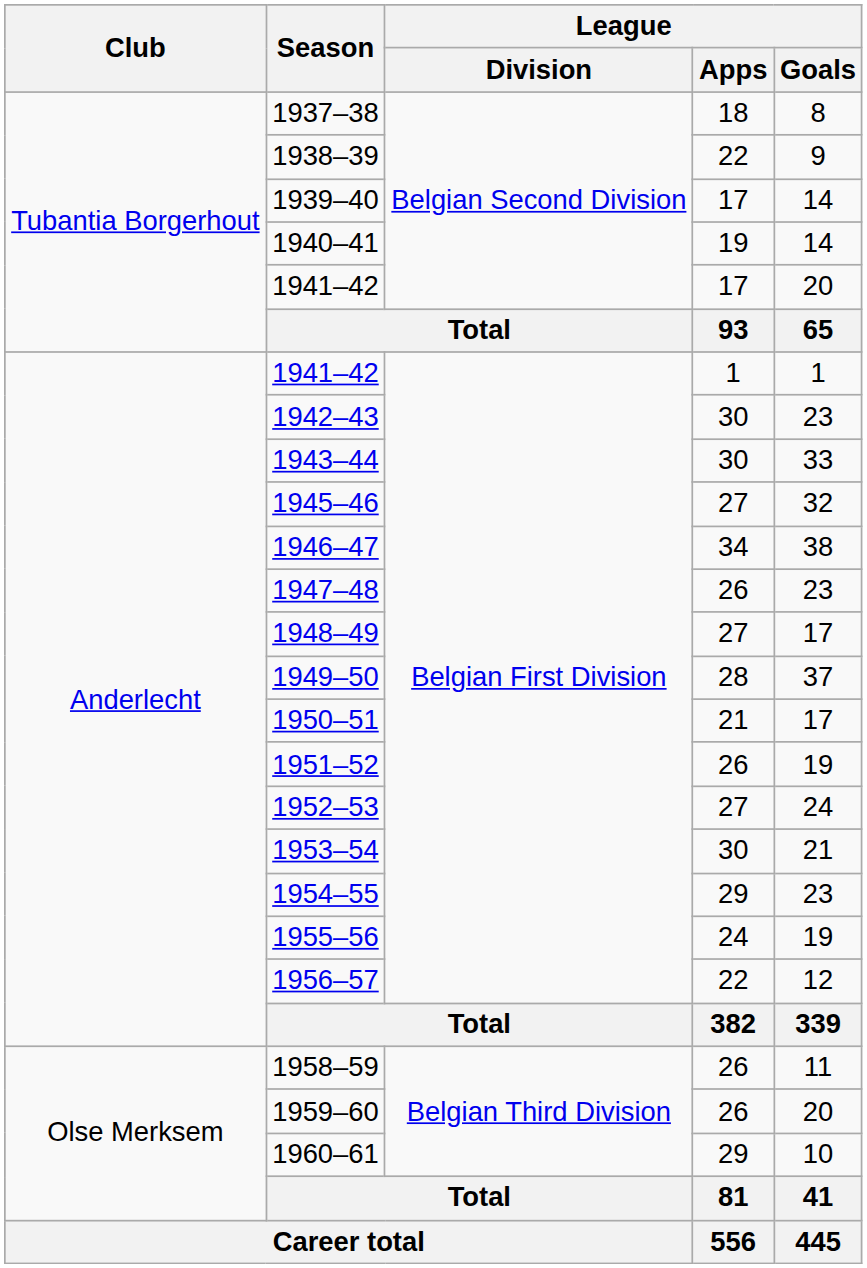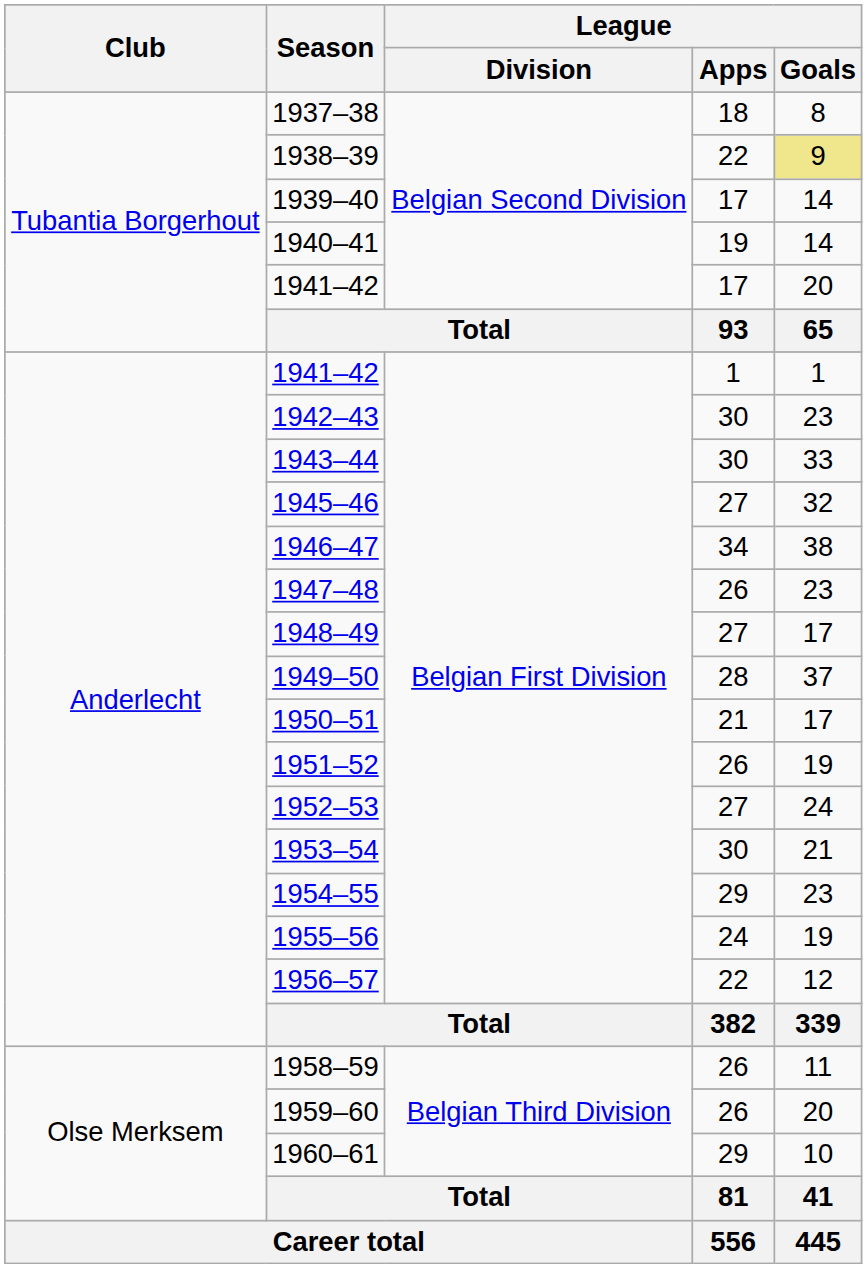(818, 156) no background -> (818, 156) khaki background
